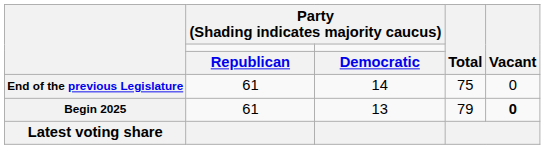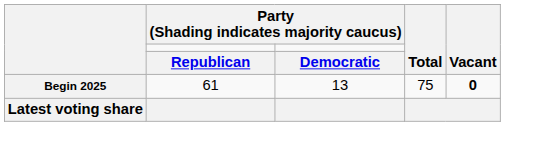- row: (95, 86)
(465, 109) 79 -> (425, 86) 75
